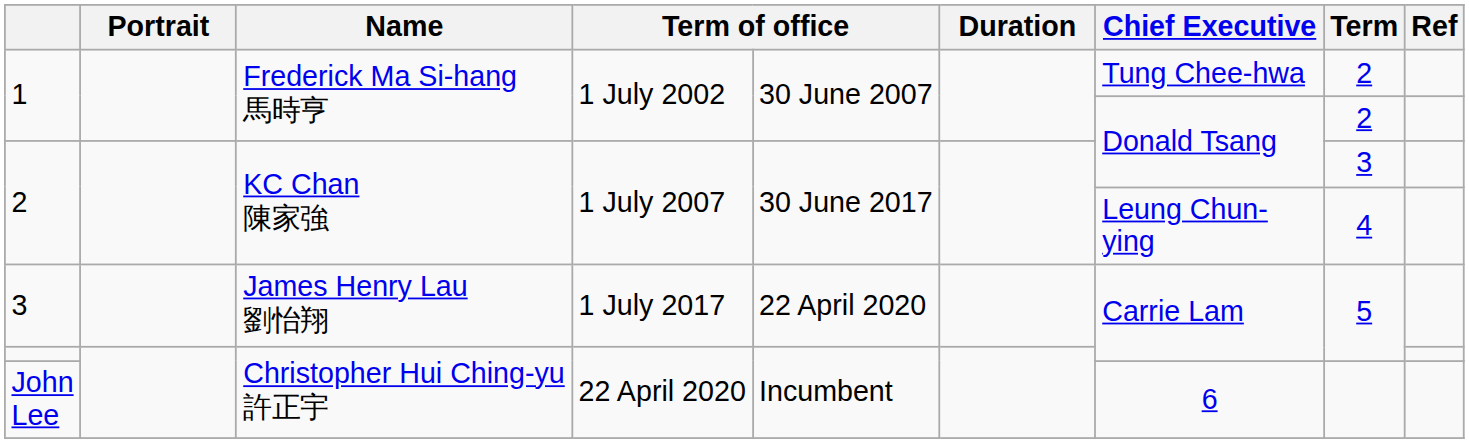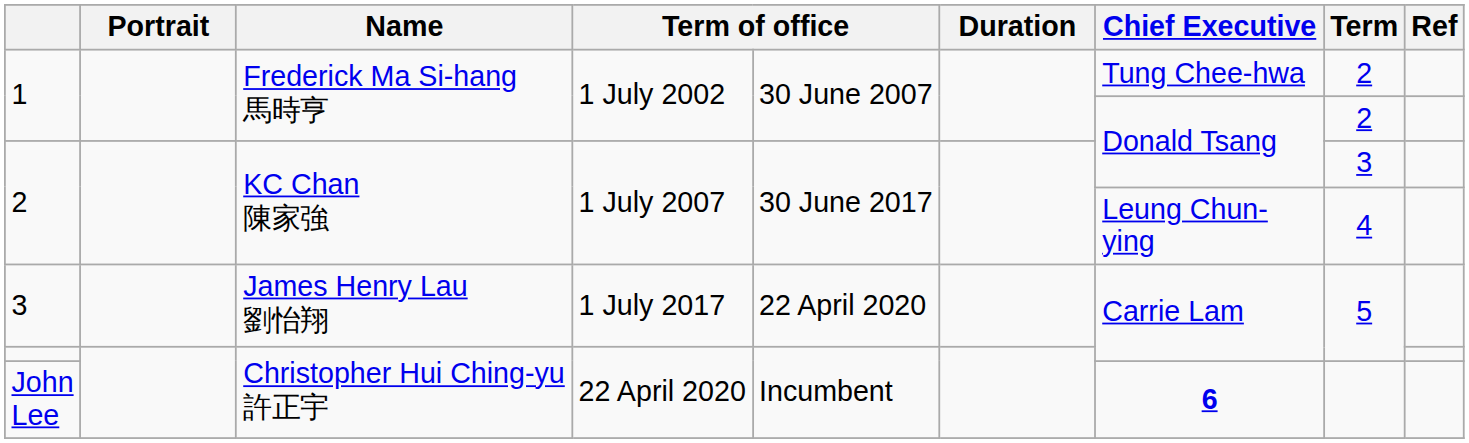(1210, 398) normal -> (1210, 398) bold
